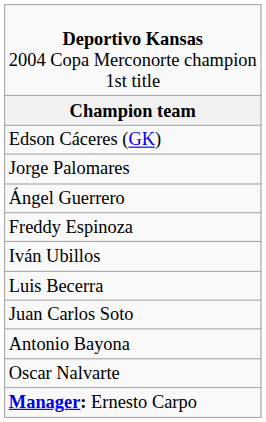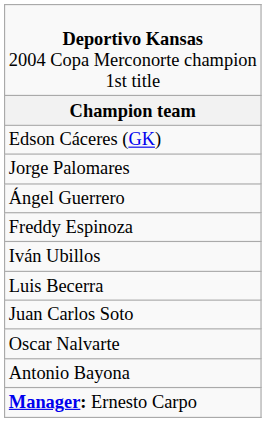(69, 343) Antonio Bayona -> (64, 343) Oscar Nalvarte
(64, 373) Oscar Nalvarte -> (69, 373) Antonio Bayona
